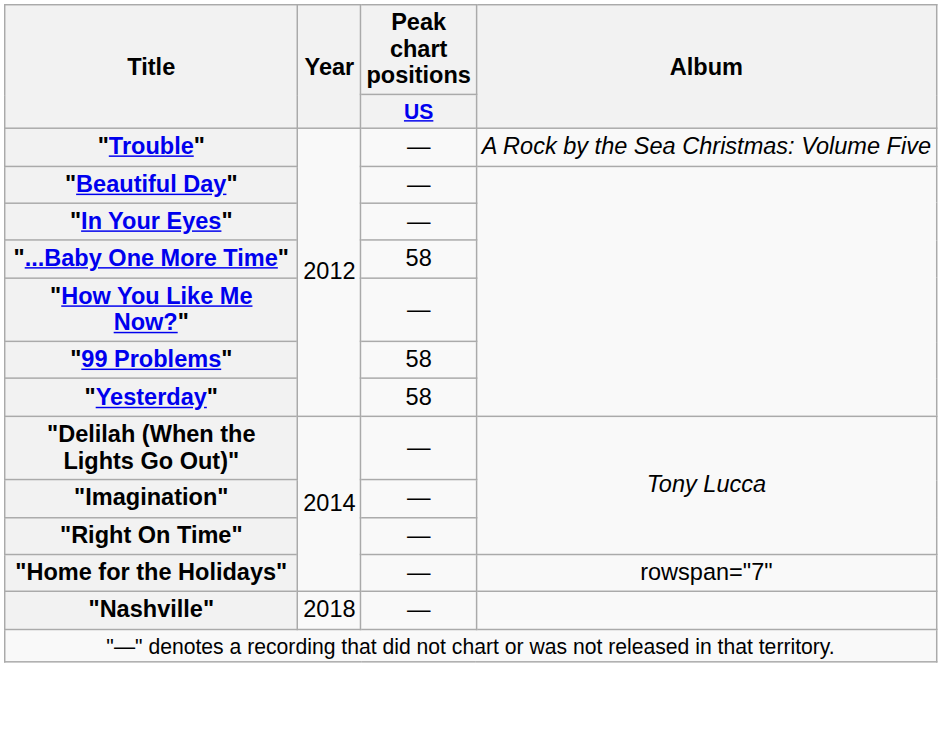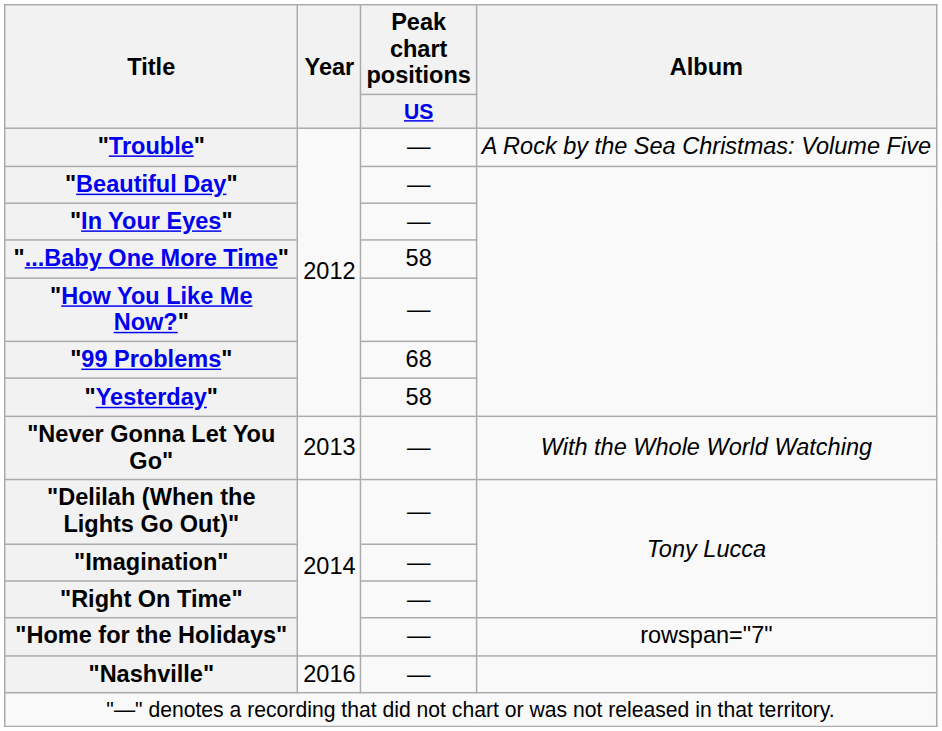(419, 359) 58 -> (419, 359) 68
+ row: (151, 447)
(329, 610) 2018 -> (329, 673) 2016
